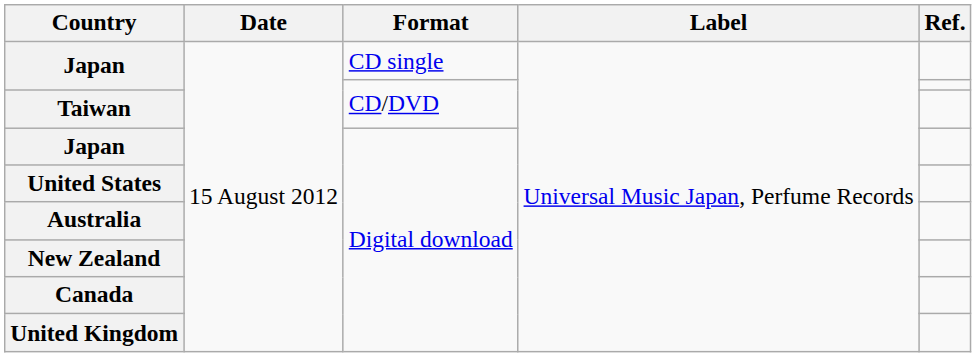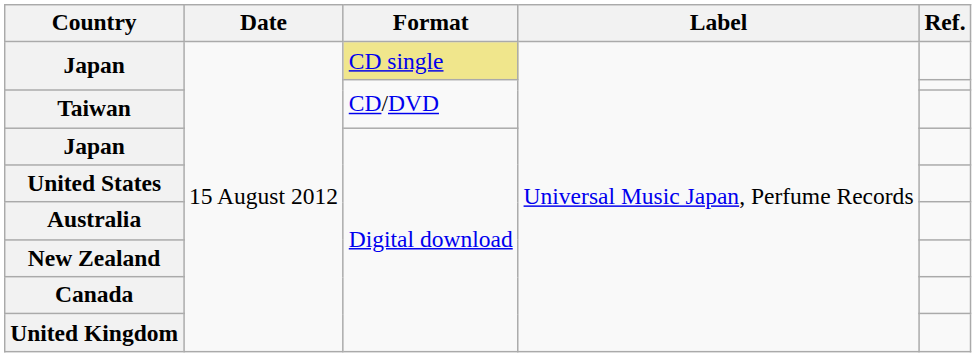(396, 60) no background -> (396, 60) khaki background
